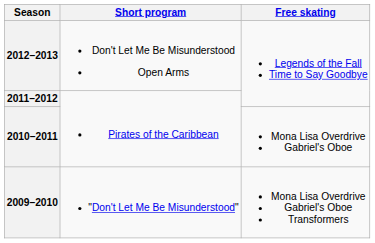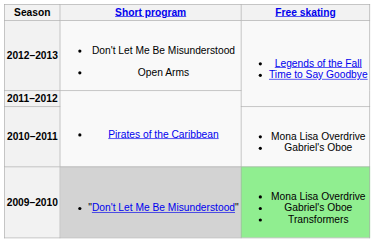(151, 208) no background -> (151, 208) lightgrey background
(306, 208) no background -> (306, 208) lightgreen background
